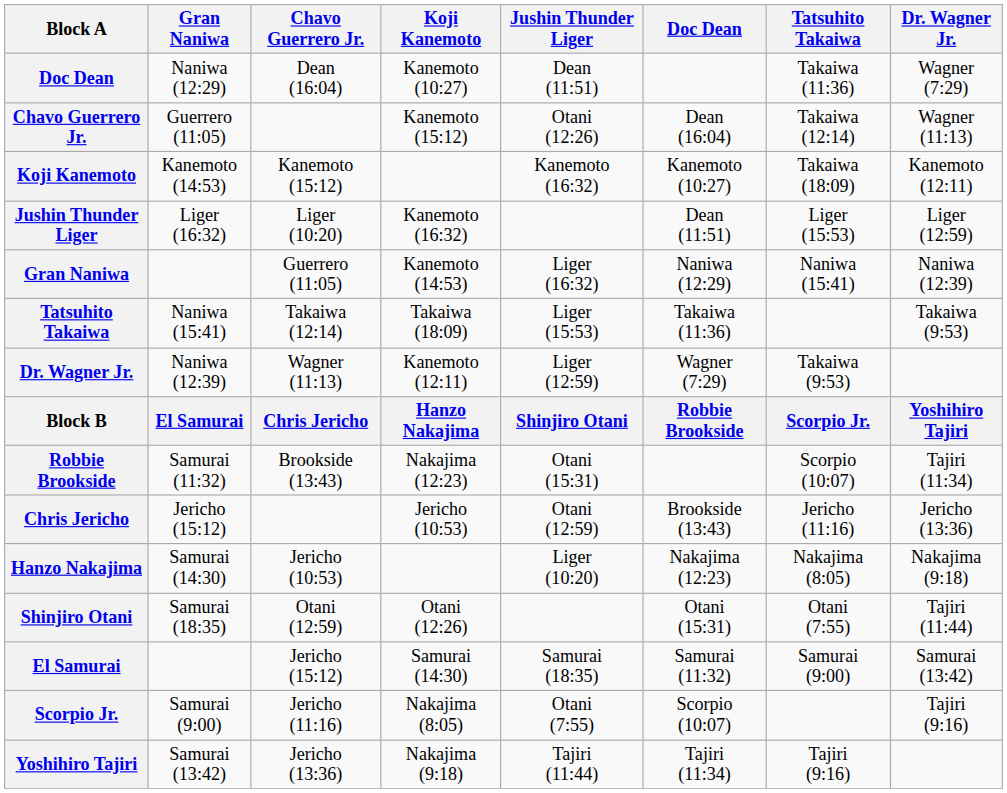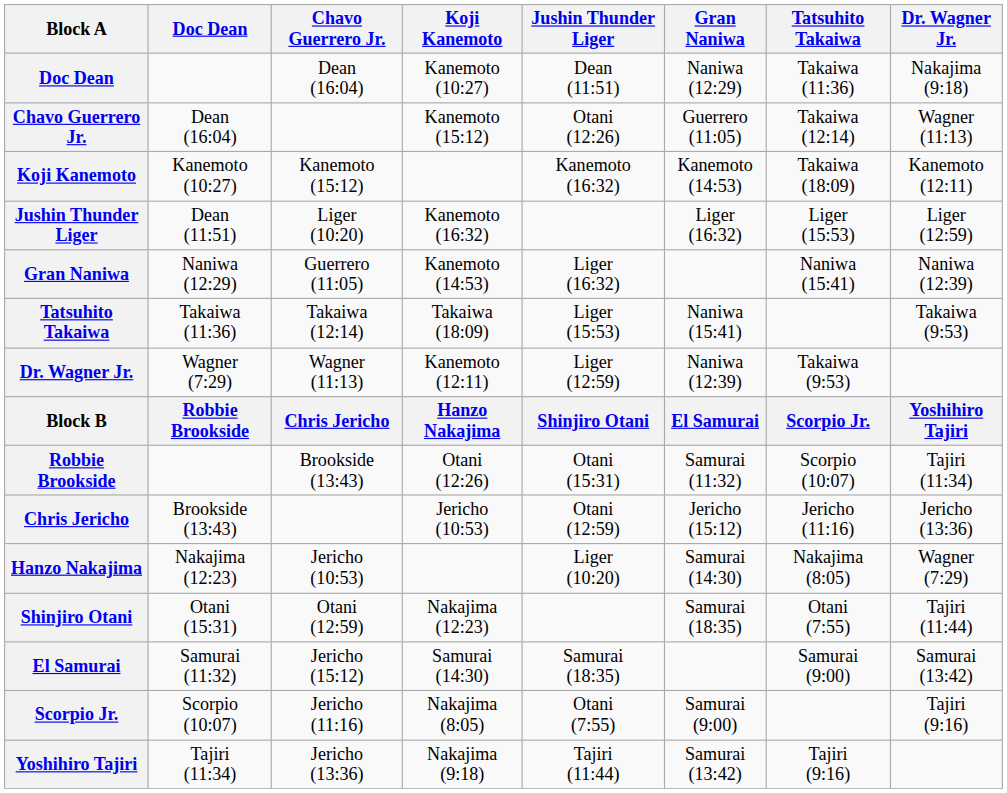columns swapped: (705, 29) <-> (199, 29)
(946, 78) Wagner (7:29) -> (946, 78) Nakajima (9:18)
(441, 470) Nakajima (12:23) -> (462, 470) Otani (12:26)
(946, 568) Nakajima (9:18) -> (946, 568) Wagner (7:29)
(441, 617) Otani (12:26) -> (462, 617) Nakajima (12:23)
